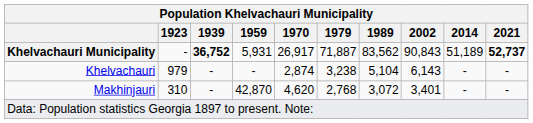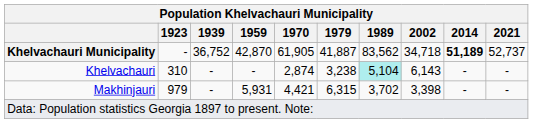(211, 52) bold -> (211, 52) normal
(257, 52) 5,931 -> (254, 52) 42,870
(296, 52) 26,917 -> (296, 52) 61,905
(338, 52) 71,887 -> (338, 52) 41,887
(422, 52) 90,843 -> (422, 52) 34,718
(465, 52) normal -> (465, 52) bold
(507, 52) bold -> (507, 52) normal
(177, 71) 979 -> (177, 71) 310
(384, 71) no background -> (384, 71) paleturquoise background
(177, 90) 310 -> (177, 90) 979
(254, 90) 42,870 -> (257, 90) 5,931
(299, 90) 4,620 -> (299, 90) 4,421
(341, 90) 2,768 -> (341, 90) 6,315
(384, 90) 3,072 -> (384, 90) 3,702
(426, 90) 3,401 -> (426, 90) 3,398
